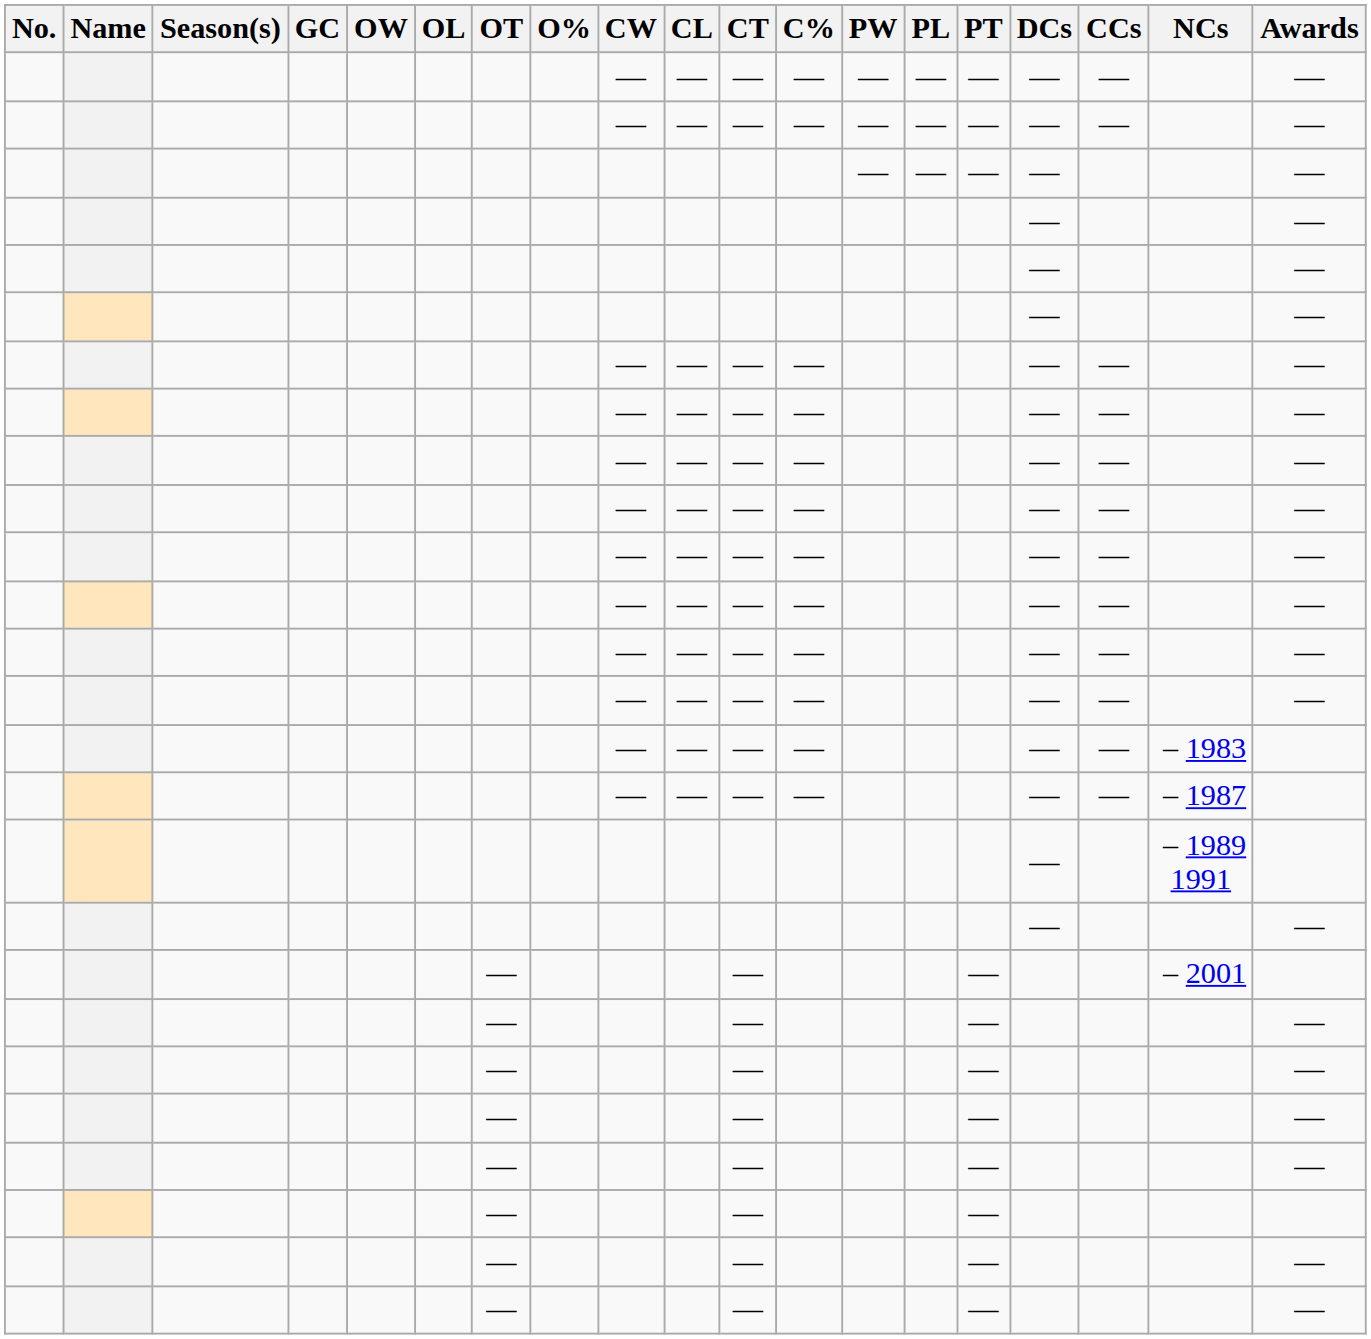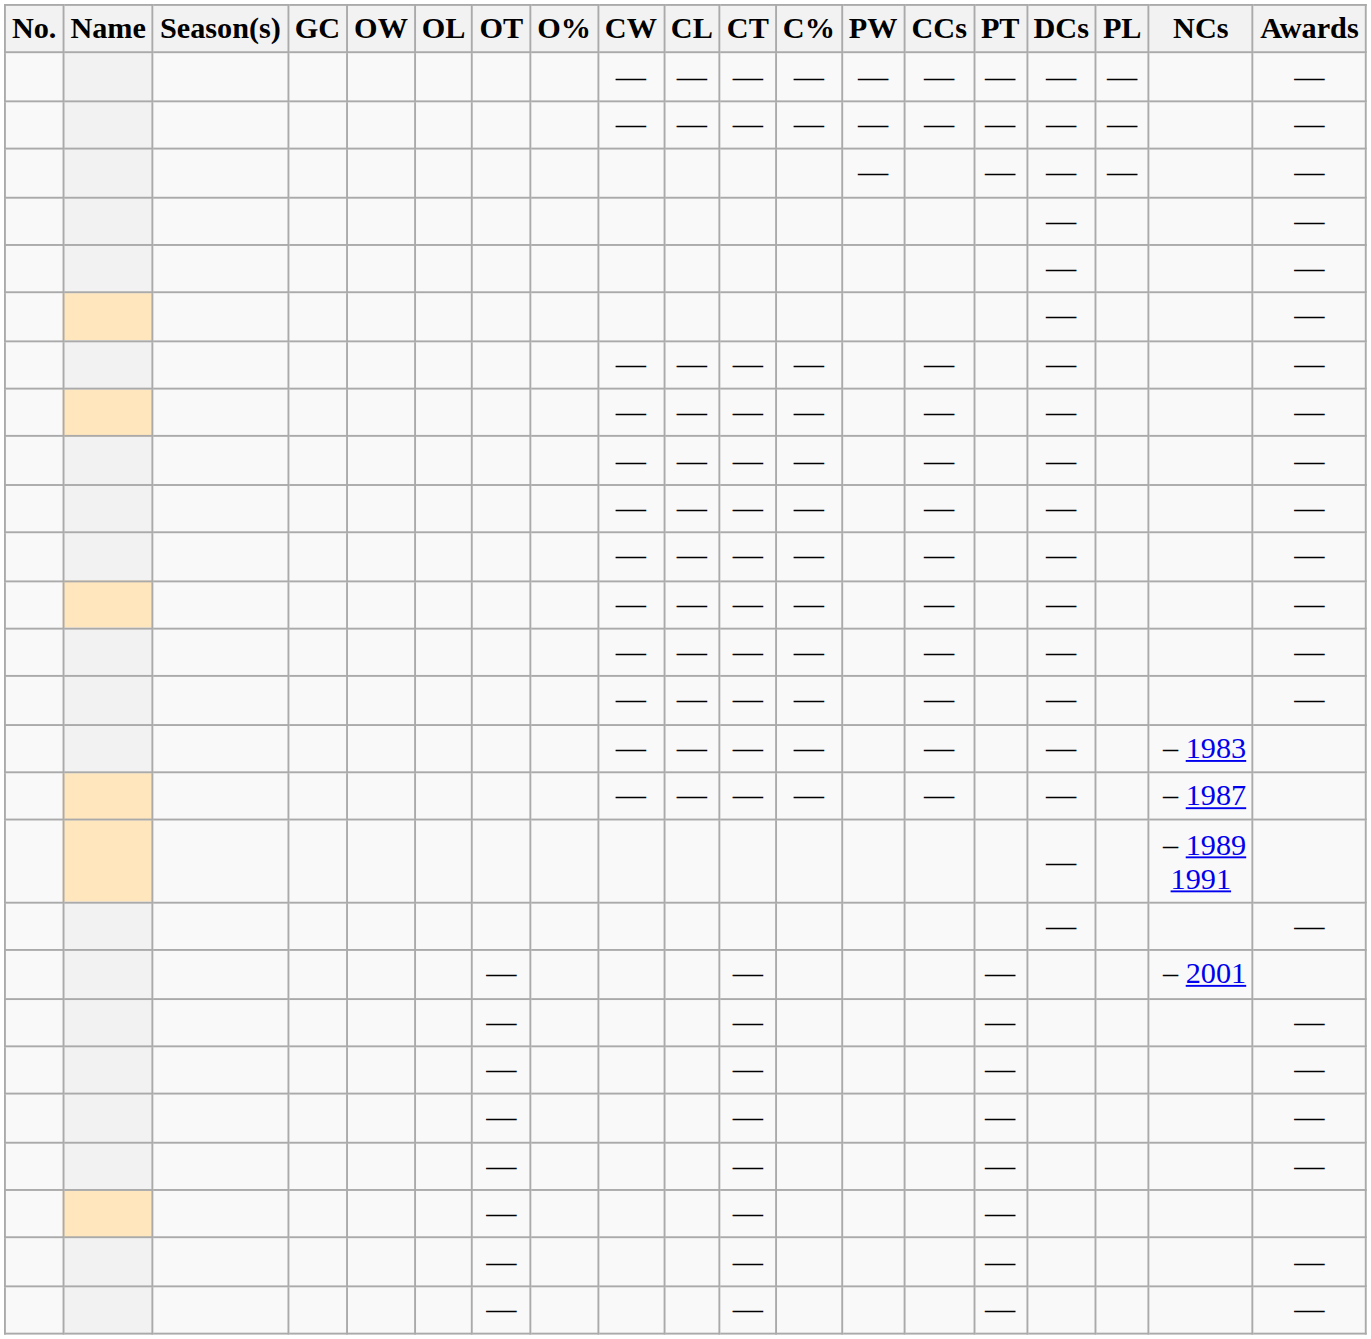columns swapped: (931, 28) <-> (1114, 28)
